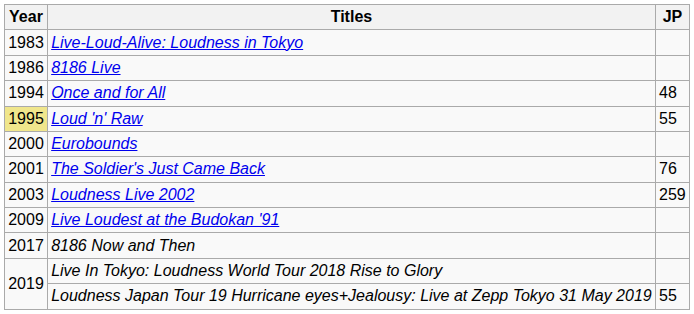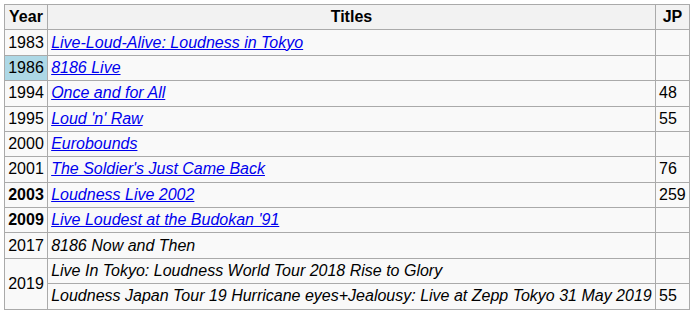(26, 67) no background -> (26, 67) lightblue background
(26, 118) khaki background -> (26, 118) no background
(26, 194) normal -> (26, 194) bold
(26, 220) normal -> (26, 220) bold
